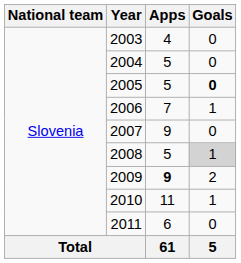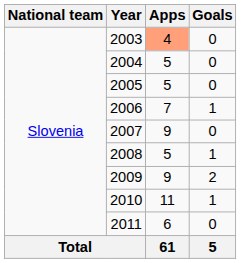(167, 39) no background -> (167, 39) lightsalmon background
(212, 85) bold -> (212, 85) normal
(212, 154) lightgrey background -> (212, 154) no background
(167, 177) bold -> (167, 177) normal
